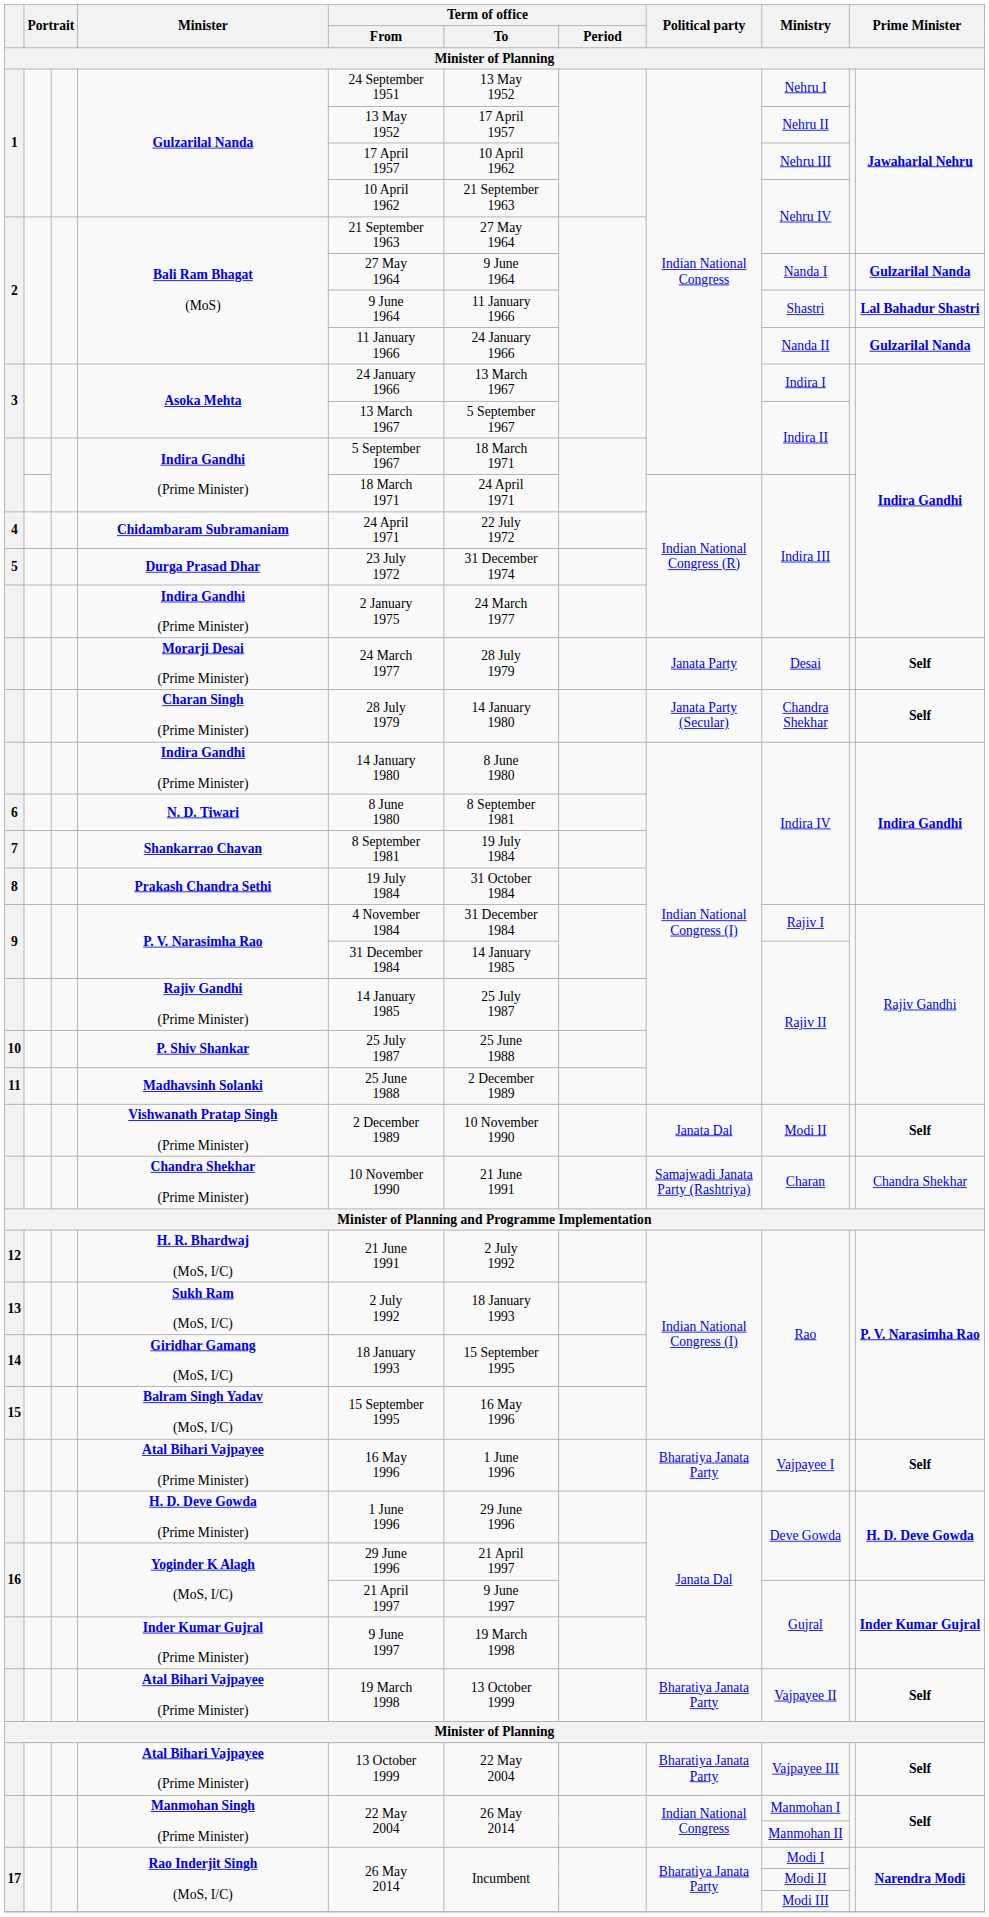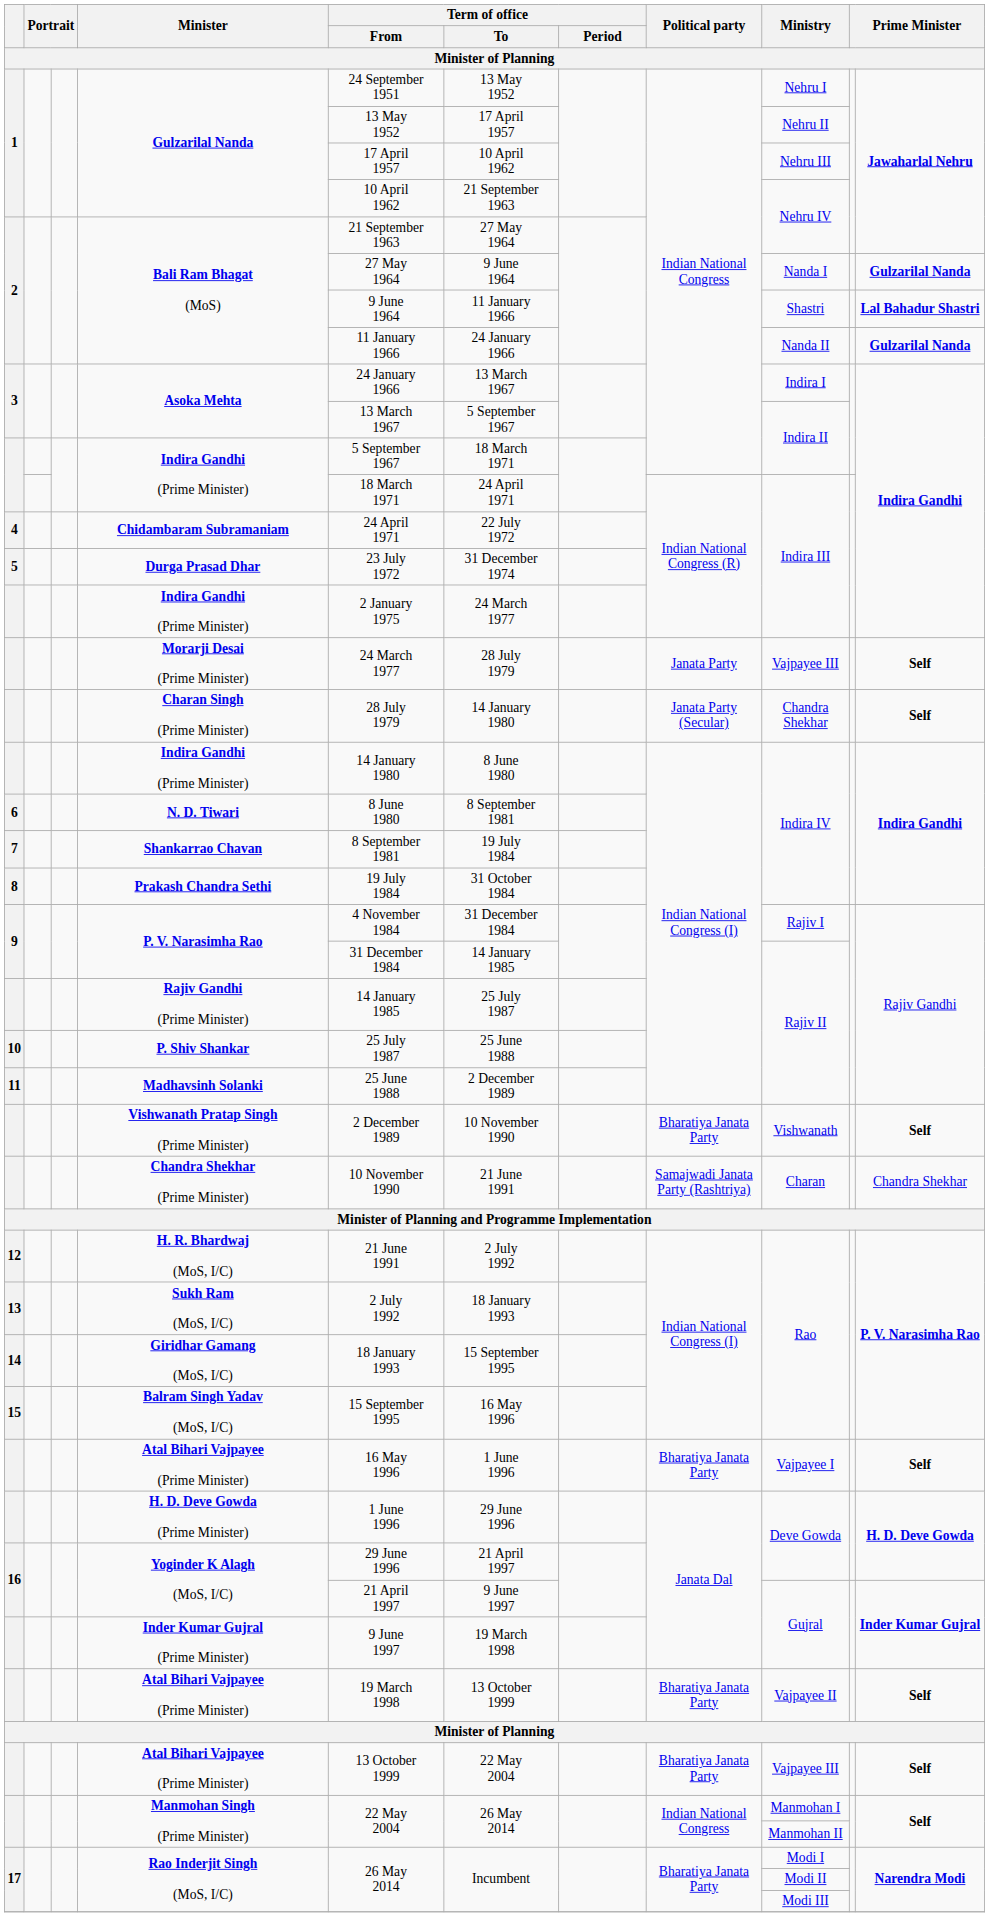(805, 663) Desai -> (805, 663) Vajpayee III
(704, 1130) Janata Dal -> (704, 1130) Bharatiya Janata Party
(805, 1130) Modi II -> (805, 1130) Vishwanath
